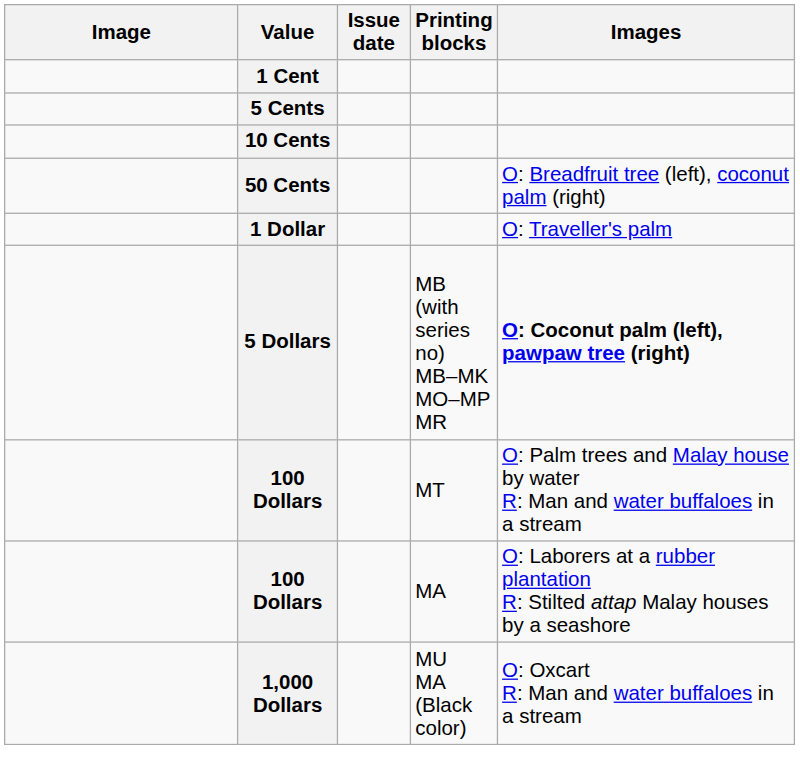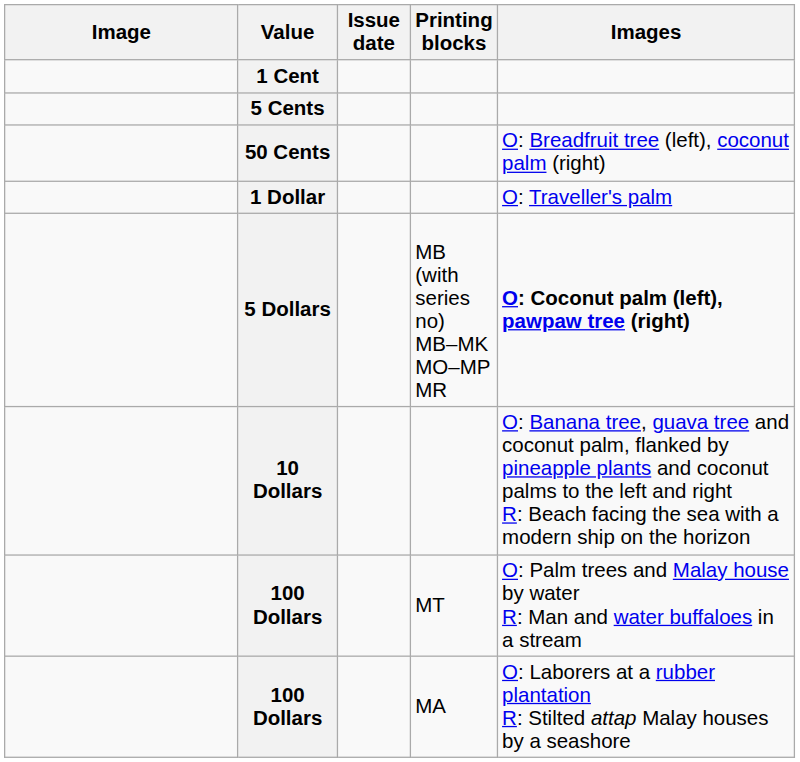- row: (288, 141)
+ row: (288, 480)
- row: (288, 693)
